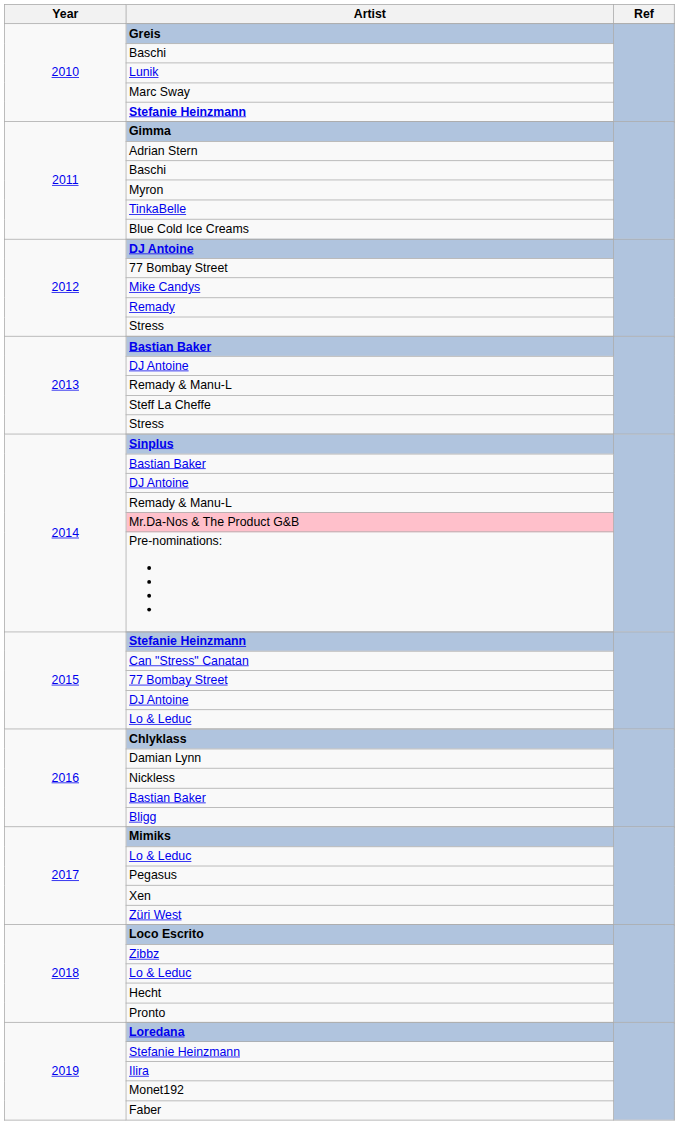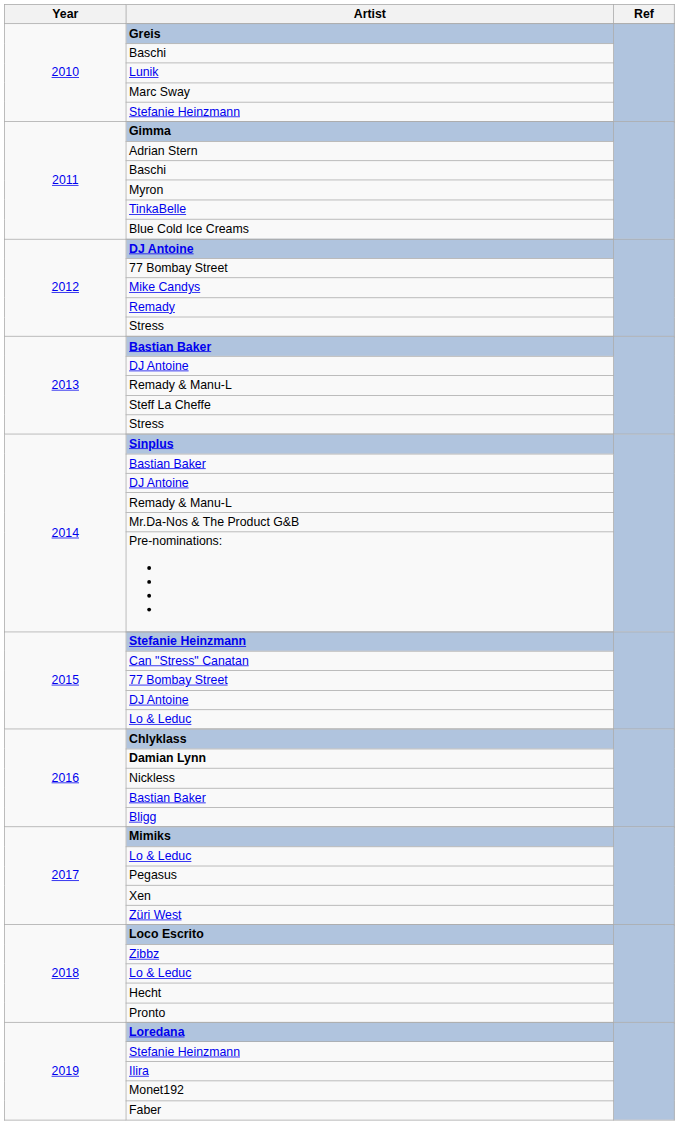(188, 111) bold -> (185, 111) normal
(214, 522) pink background -> (214, 522) no background
(165, 758) normal -> (167, 758) bold
